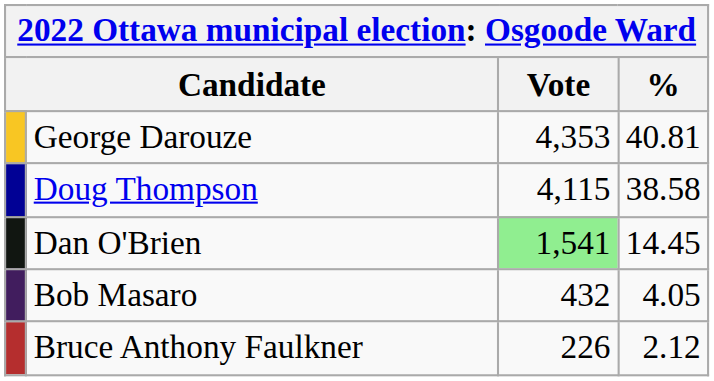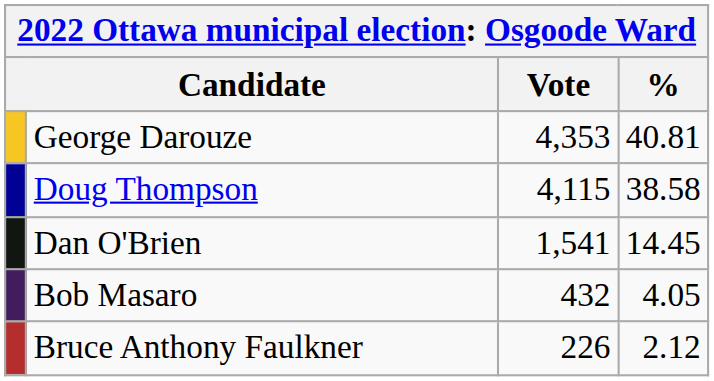(573, 242) lightgreen background -> (573, 242) no background
